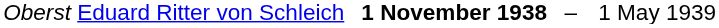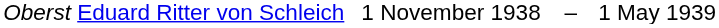(454, 12) bold -> (451, 12) normal
